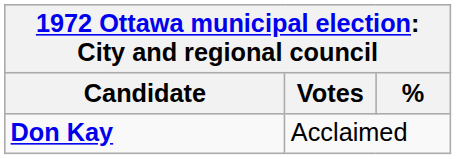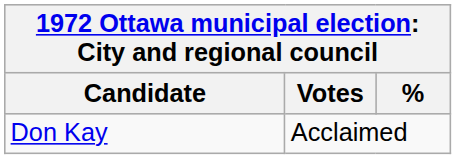(62, 133) bold -> (59, 133) normal
